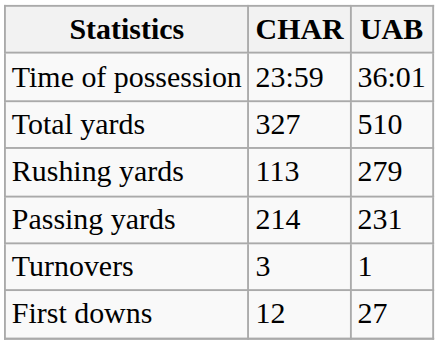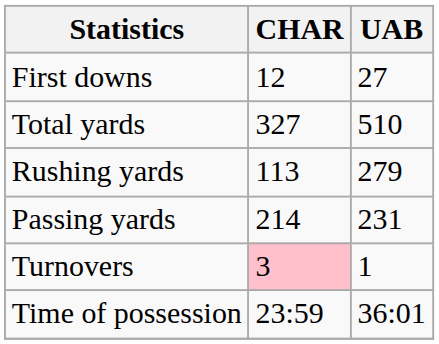rows swapped: (82, 313) <-> (127, 76)
(263, 266) no background -> (263, 266) pink background
